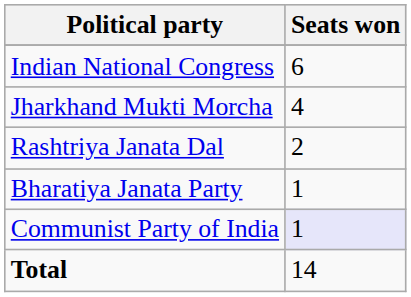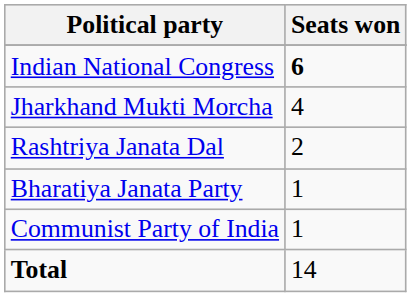(297, 65) normal -> (297, 65) bold
(297, 229) lavender background -> (297, 229) no background
